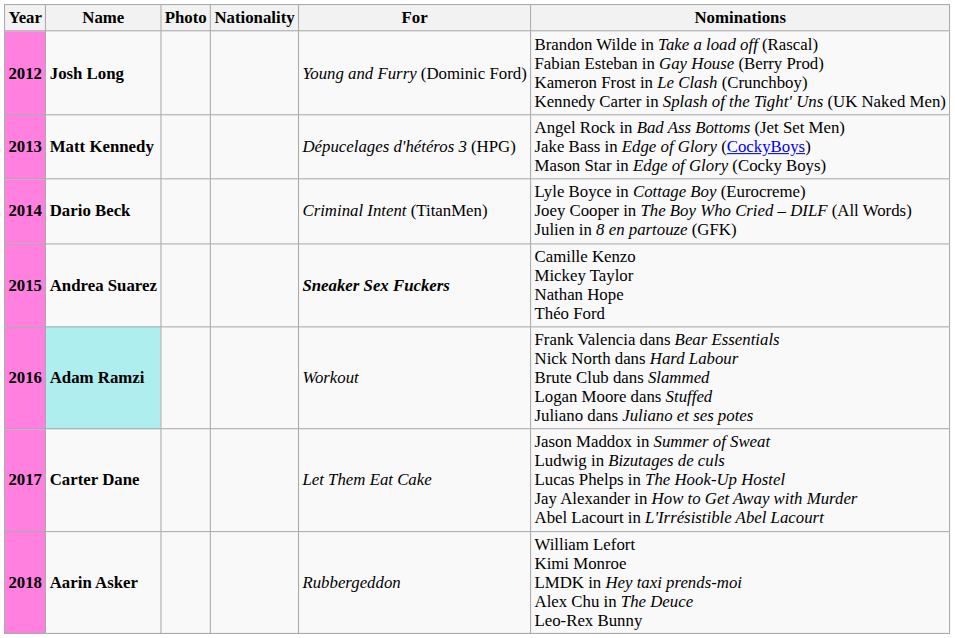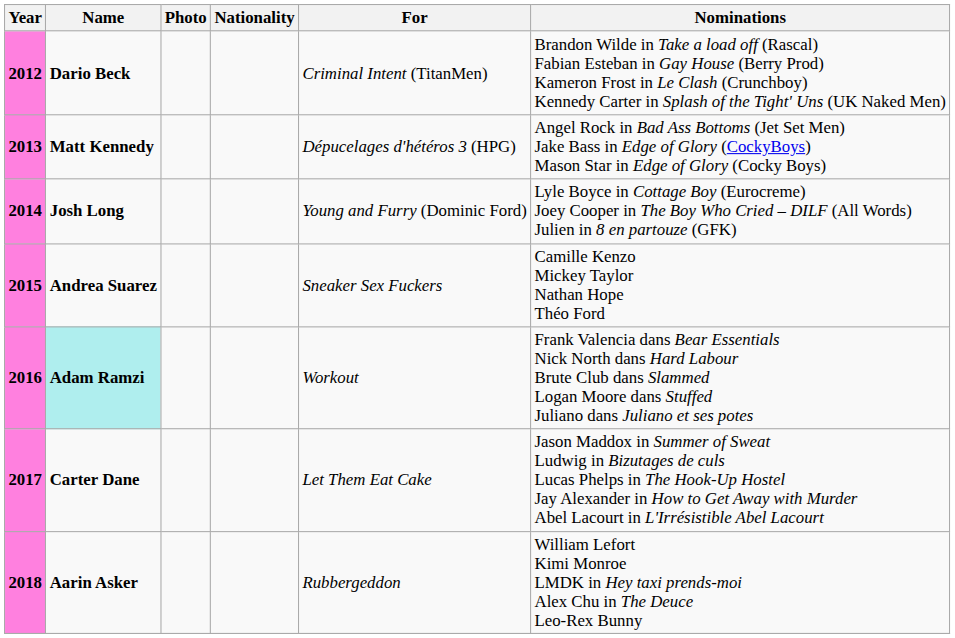(87, 72) Josh Long -> (90, 72) Dario Beck
(415, 72) Young and Furry (Dominic Ford) -> (395, 72) Criminal Intent (TitanMen)
(90, 211) Dario Beck -> (87, 211) Josh Long
(395, 211) Criminal Intent (TitanMen) -> (415, 211) Young and Furry (Dominic Ford)
(376, 285) bold -> (372, 285) normal
